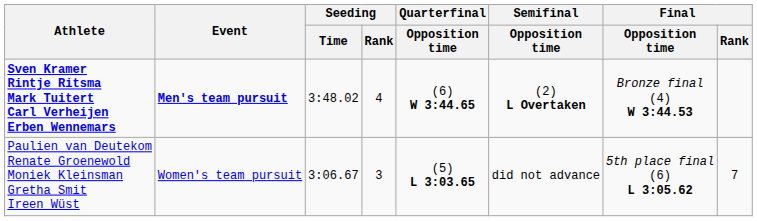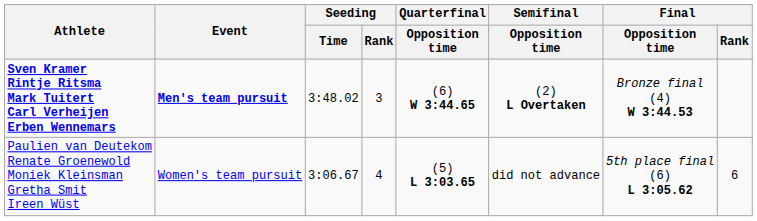(379, 98) 4 -> (379, 98) 3
(379, 176) 3 -> (379, 176) 4
(735, 176) 7 -> (735, 176) 6
